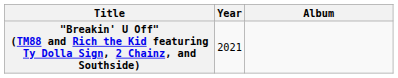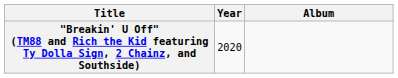(229, 47) 2021 -> (229, 47) 2020
